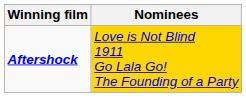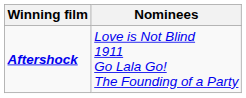(166, 59) gold background -> (166, 59) no background
